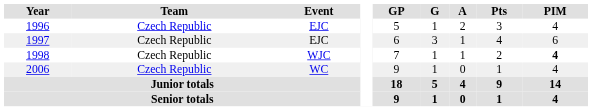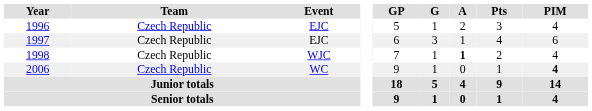(463, 55) normal -> (463, 55) bold
(555, 55) bold -> (555, 55) normal
(555, 69) normal -> (555, 69) bold
